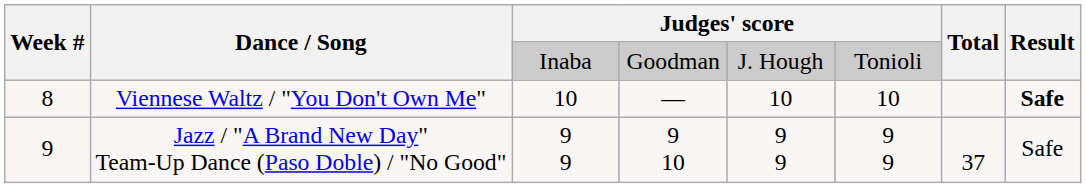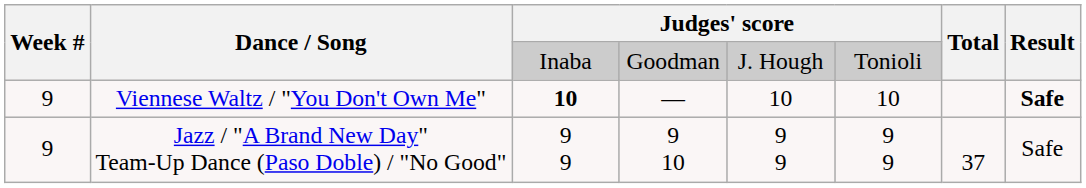(47, 98) 8 -> (47, 98) 9
(566, 98) normal -> (566, 98) bold
